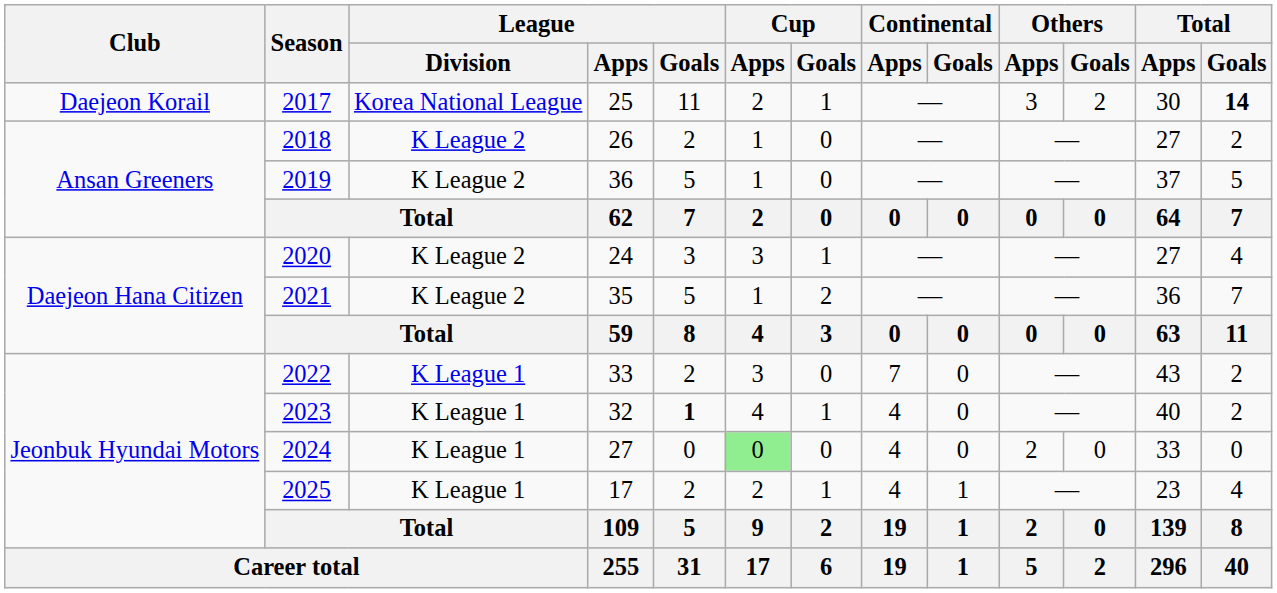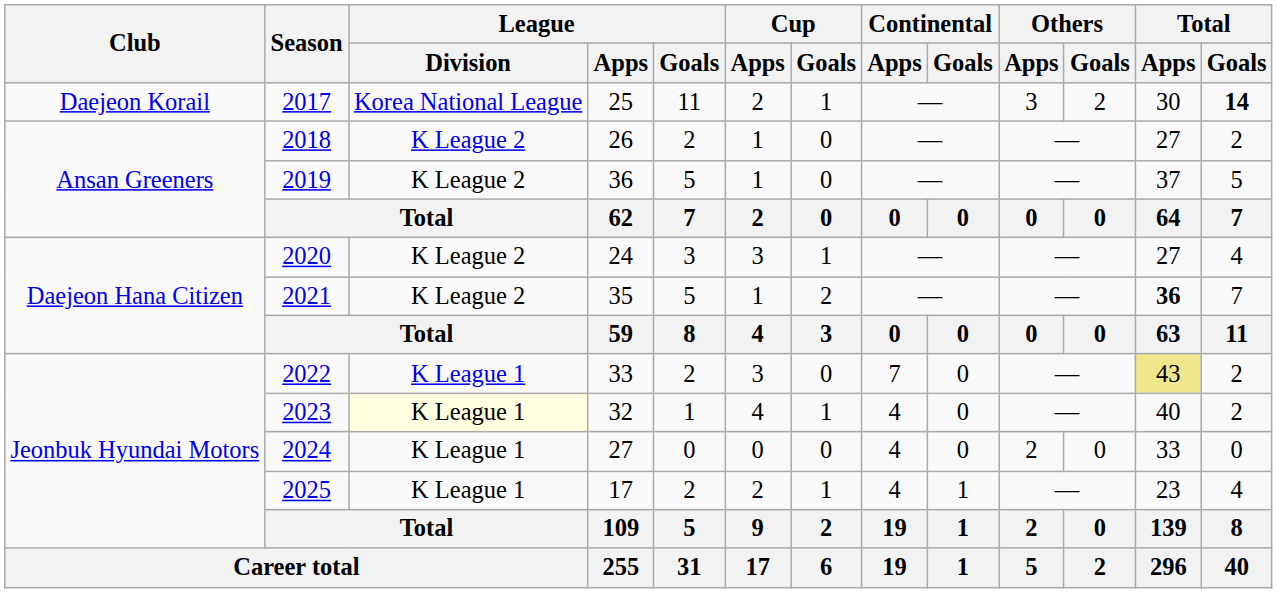(1168, 295) normal -> (1168, 295) bold
(1168, 373) no background -> (1168, 373) khaki background
(468, 412) no background -> (468, 412) lightyellow background
(689, 412) bold -> (689, 412) normal
(758, 450) lightgreen background -> (758, 450) no background
